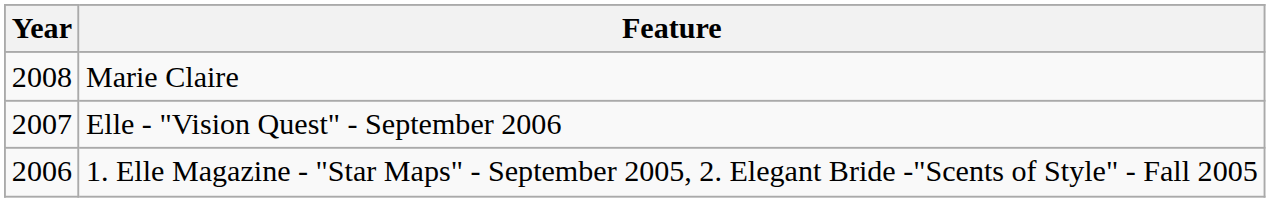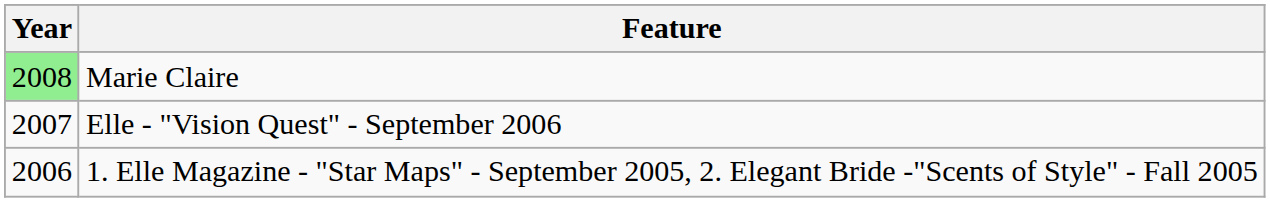(42, 76) no background -> (42, 76) lightgreen background
